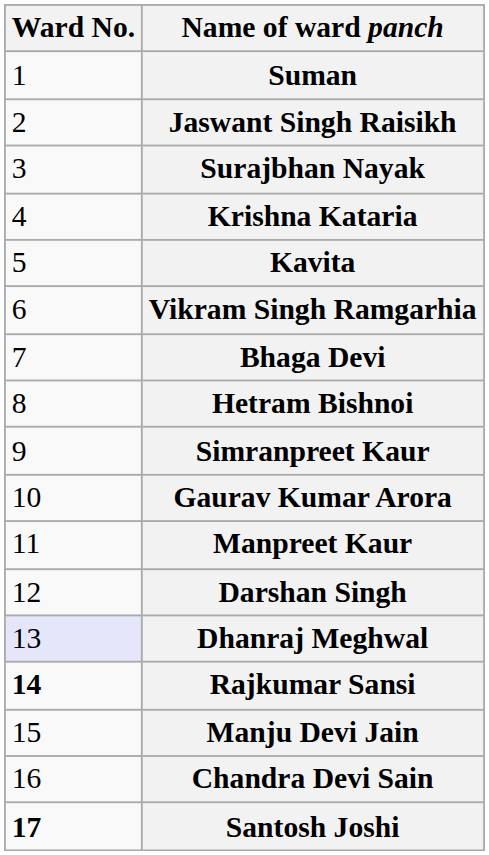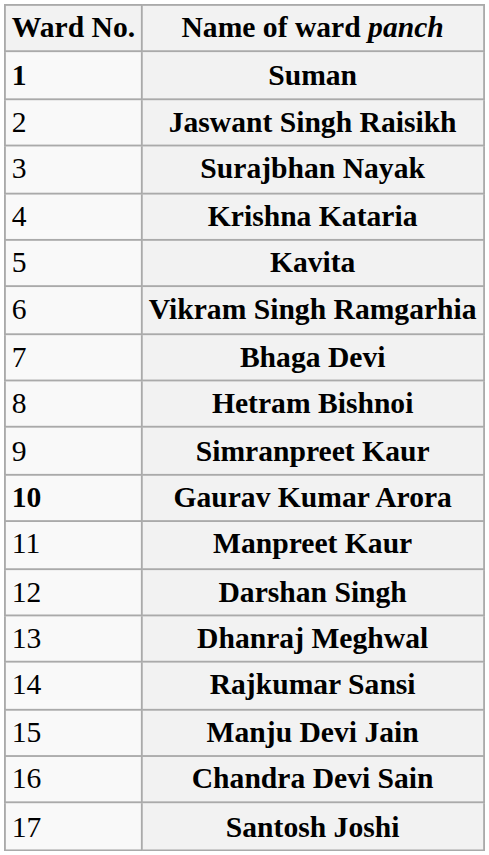(19, 74) normal -> (19, 74) bold
(27, 497) normal -> (27, 497) bold
(27, 638) lavender background -> (27, 638) no background
(27, 685) bold -> (27, 685) normal
(27, 826) bold -> (27, 826) normal
